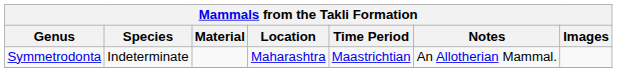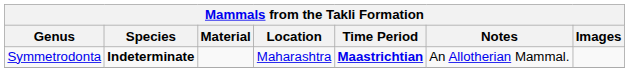(148, 57) normal -> (151, 57) bold
(371, 57) normal -> (380, 57) bold
